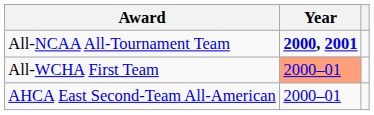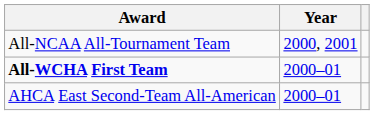(320, 43) bold -> (320, 43) normal
(84, 69) normal -> (88, 69) bold
(312, 69) lightsalmon background -> (312, 69) no background
